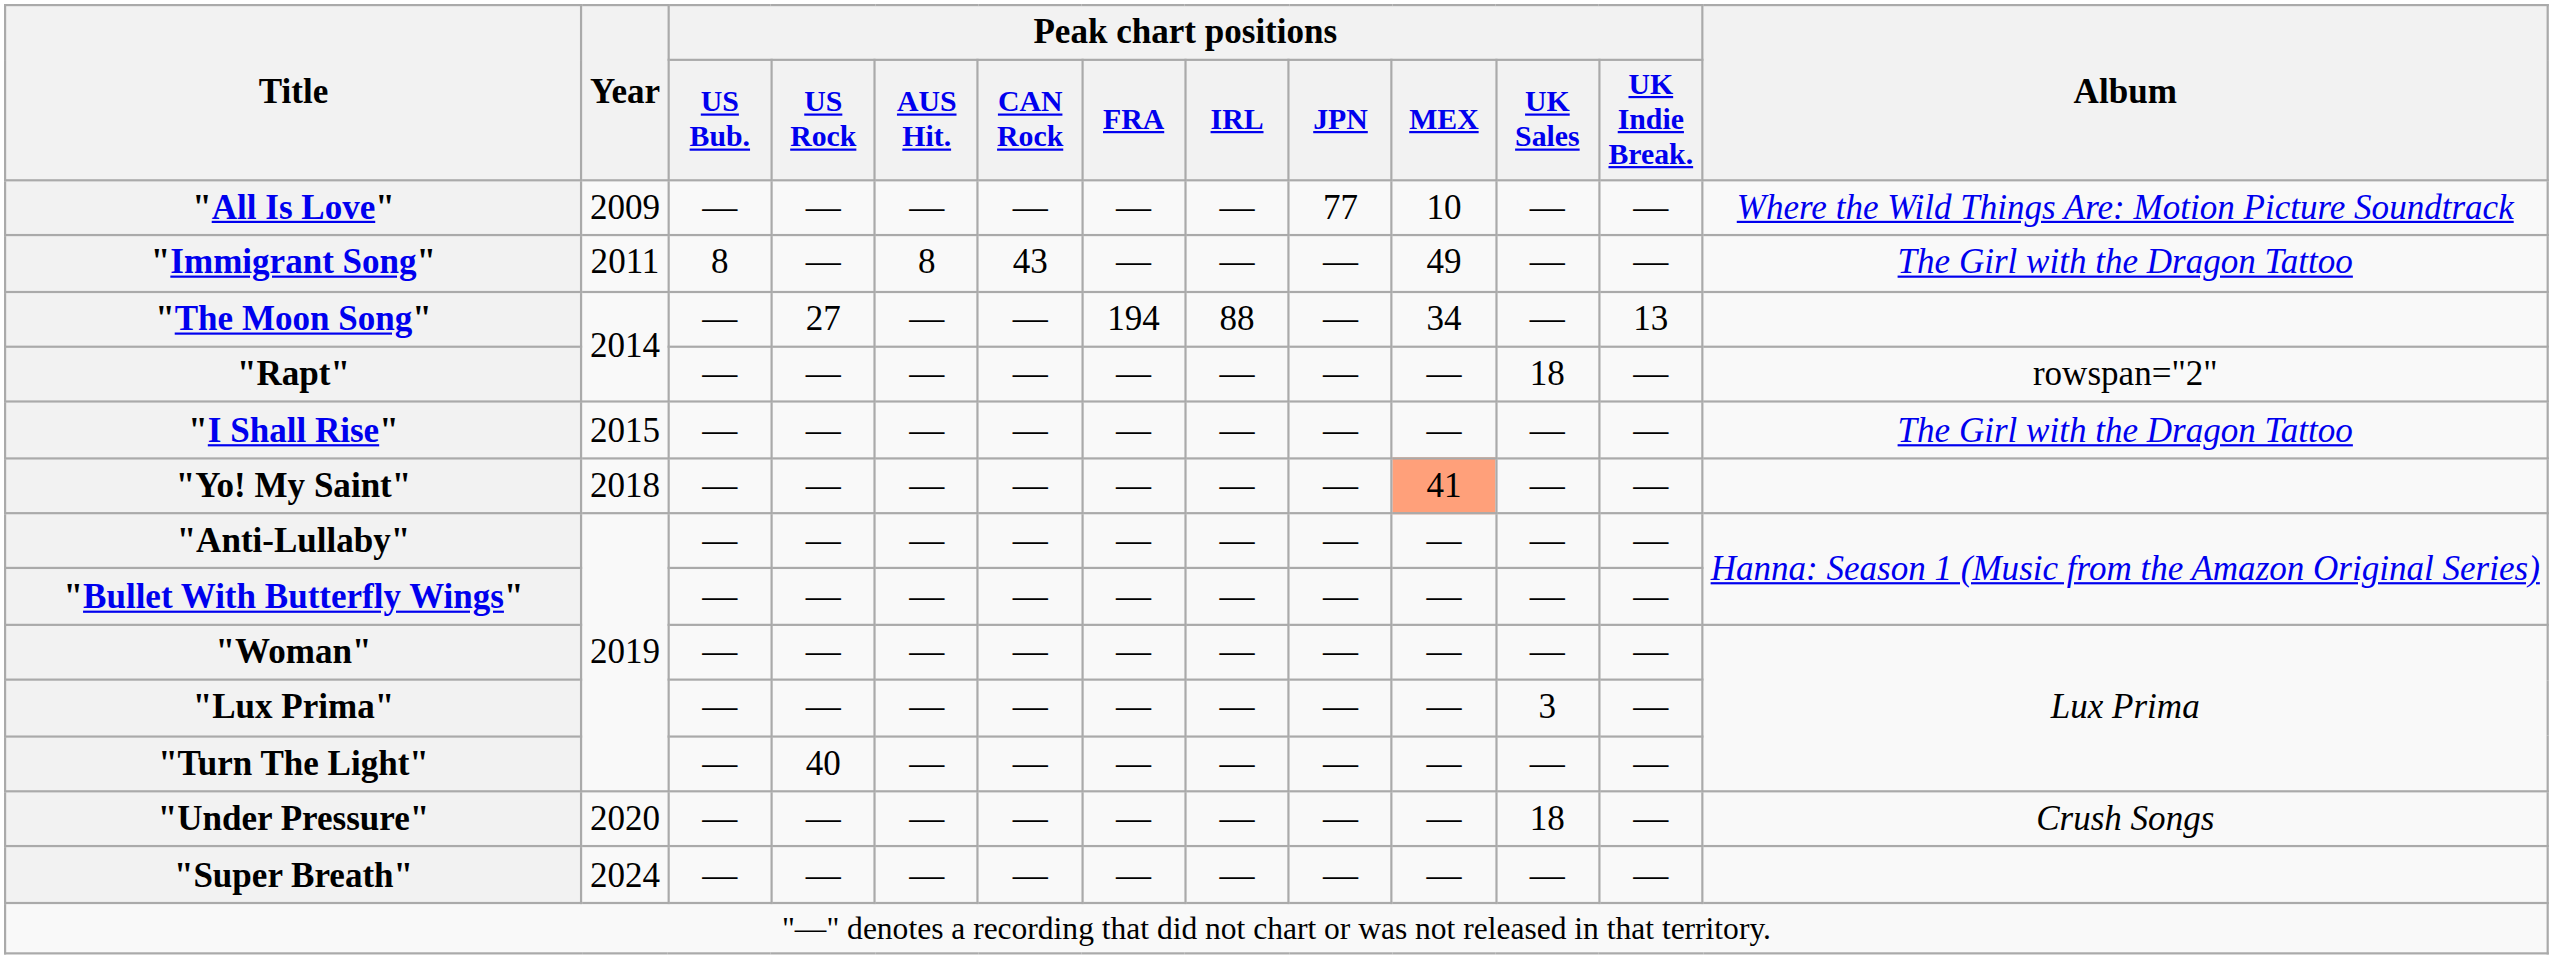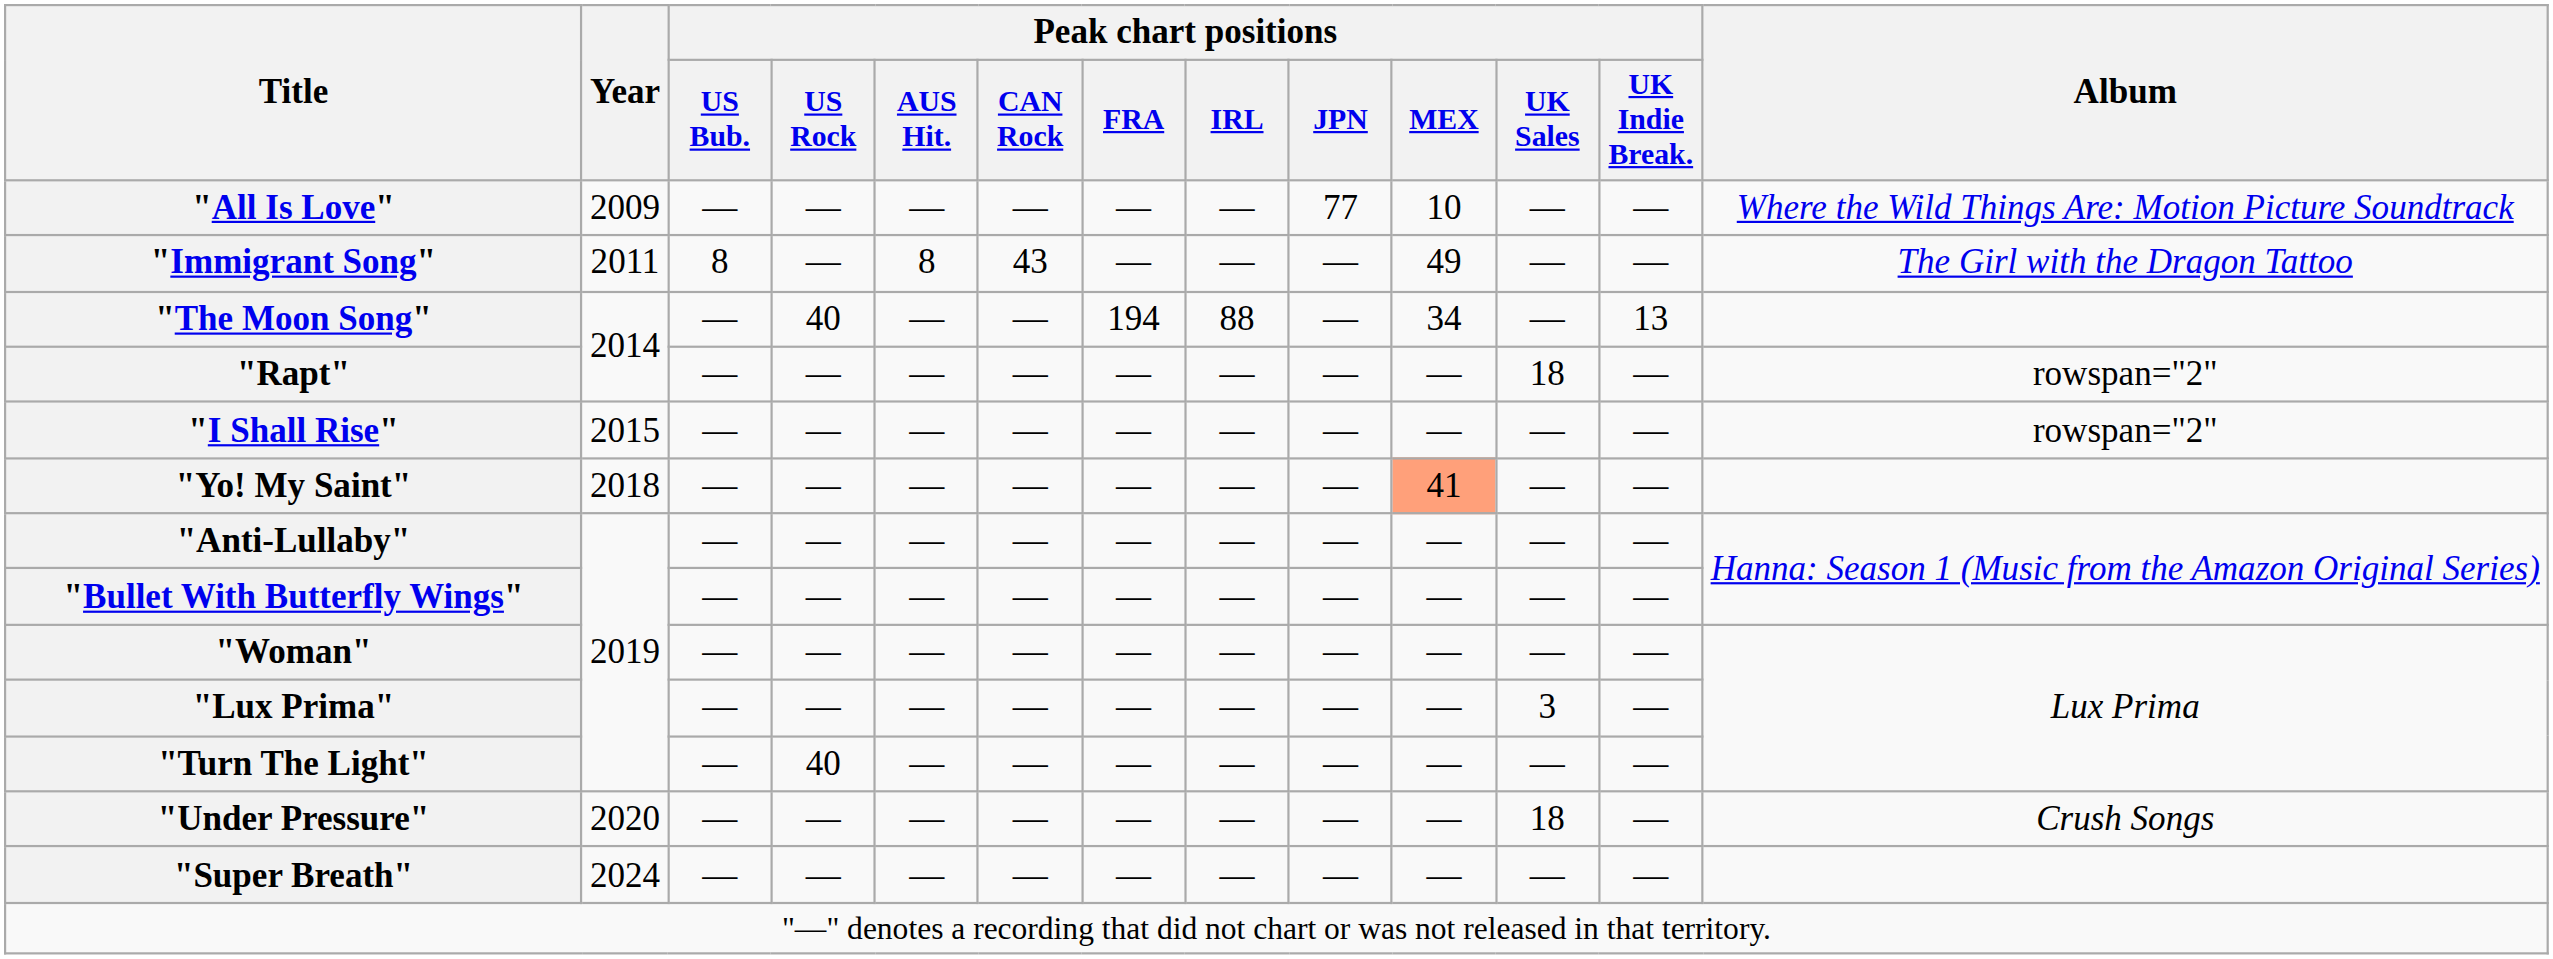(823, 318) 27 -> (823, 318) 40
(2125, 429) The Girl with the Dragon Tattoo -> (2125, 429) rowspan="2"
